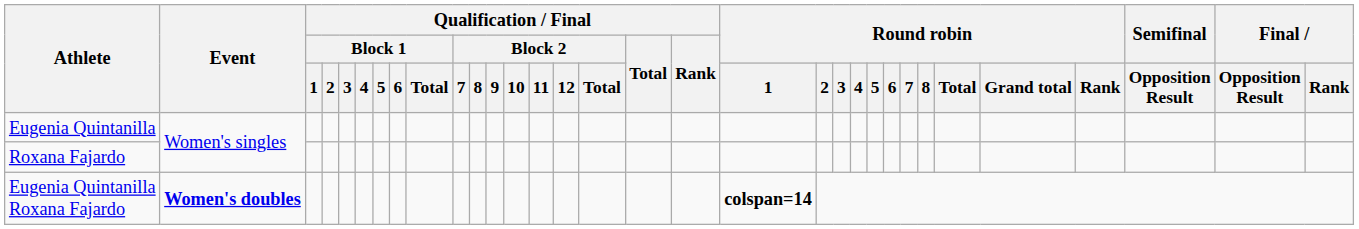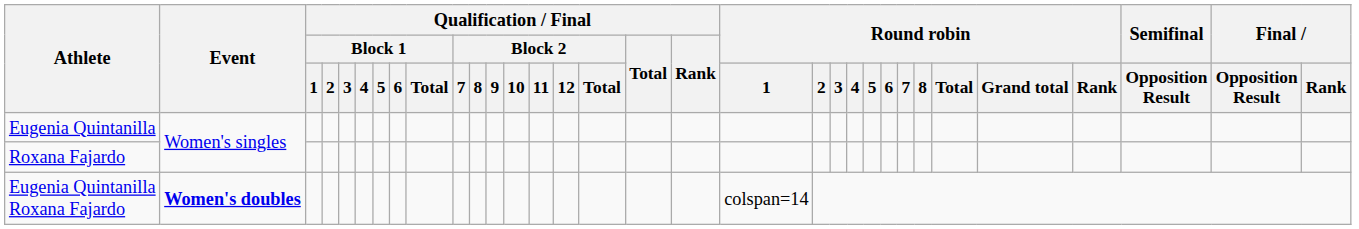(768, 198) bold -> (766, 198) normal
